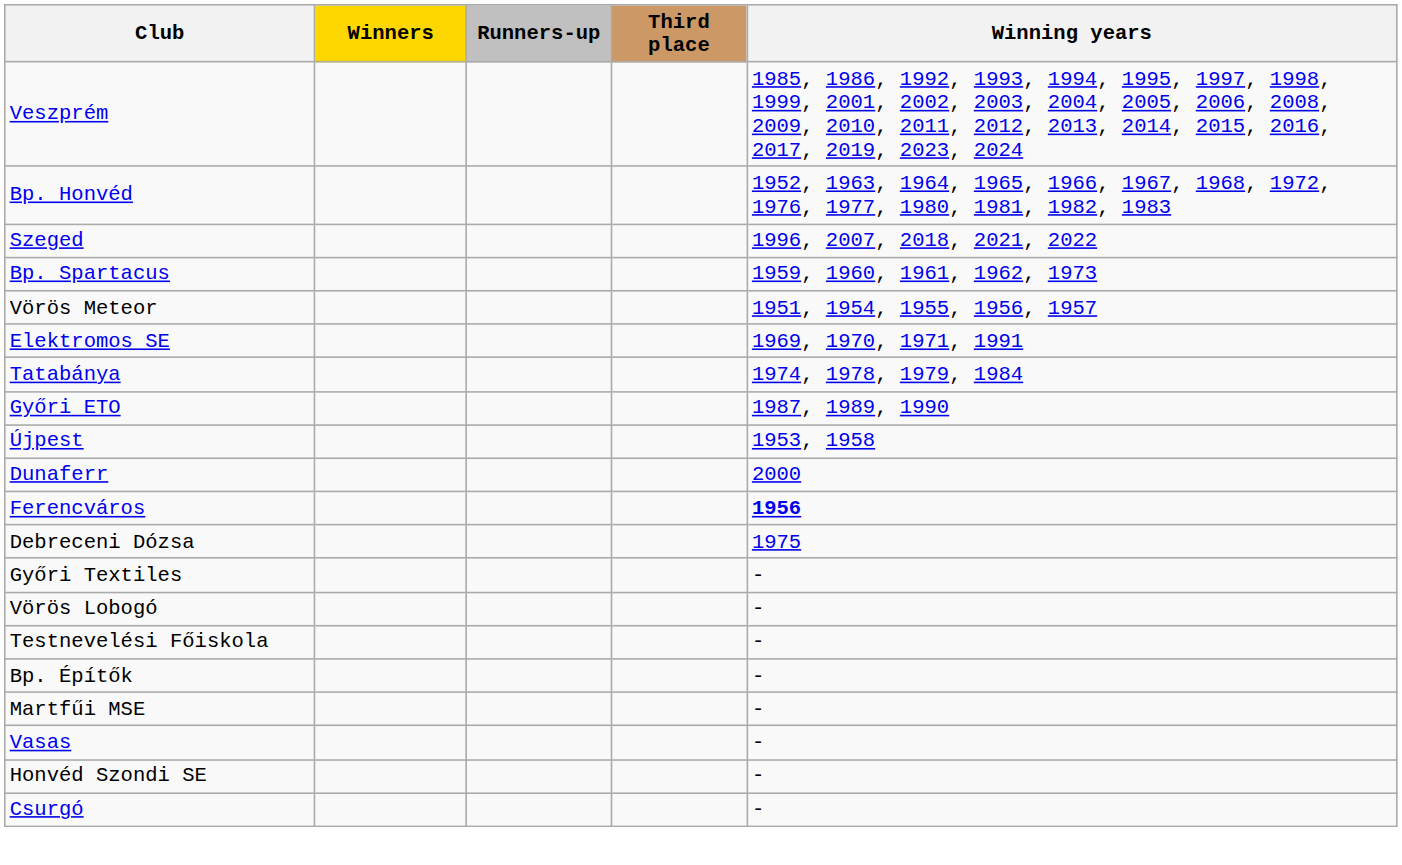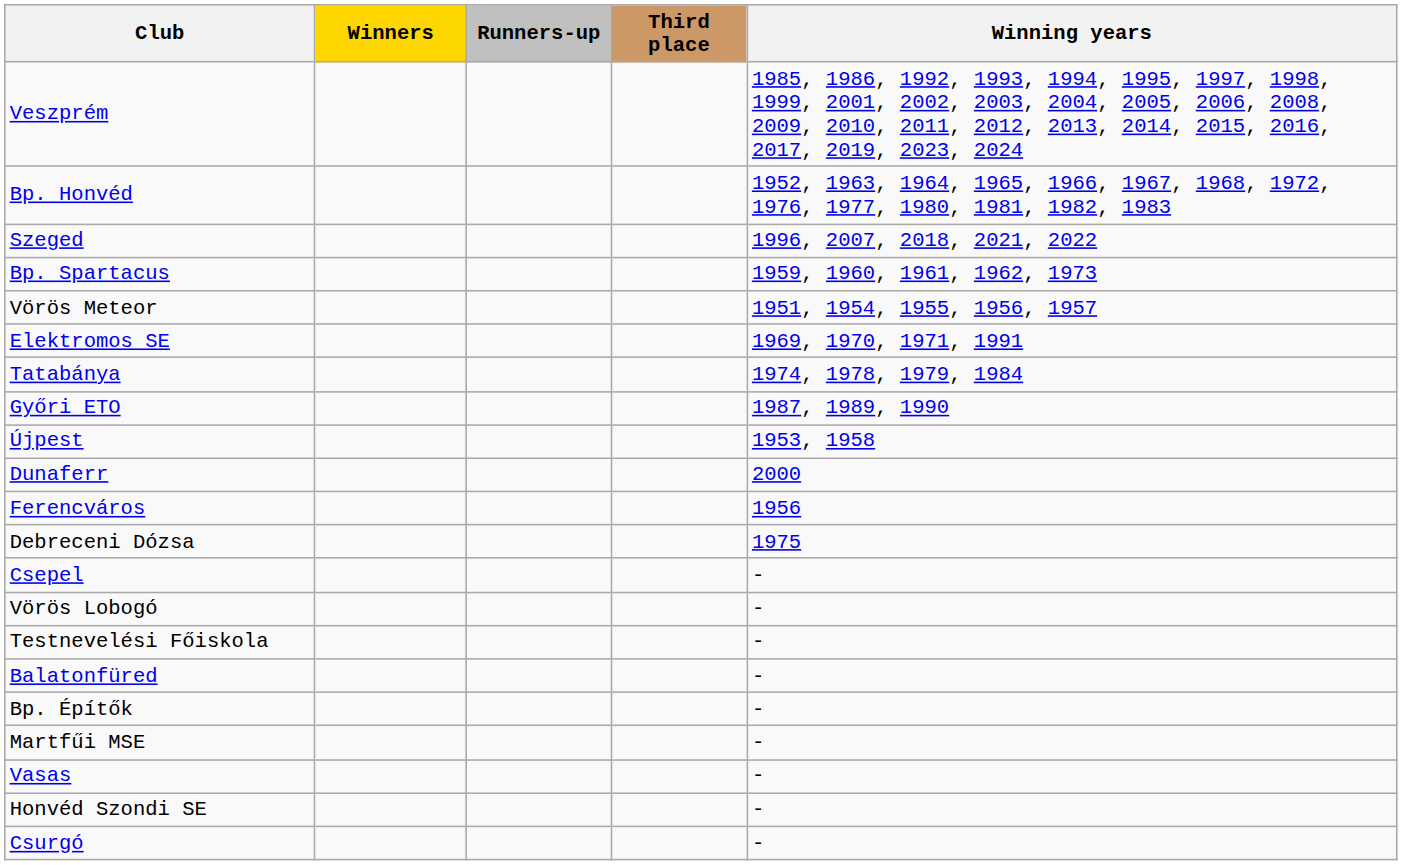(777, 508) bold -> (777, 508) normal
- row: (96, 575)
+ row: (47, 575)
+ row: (84, 676)
